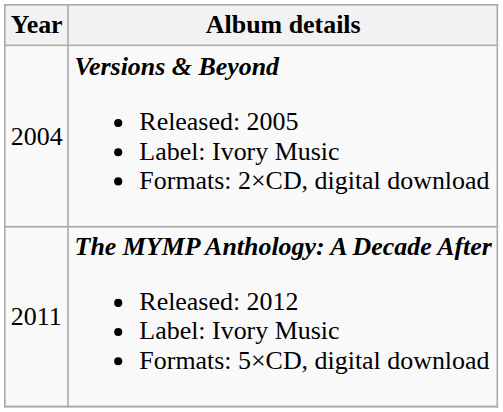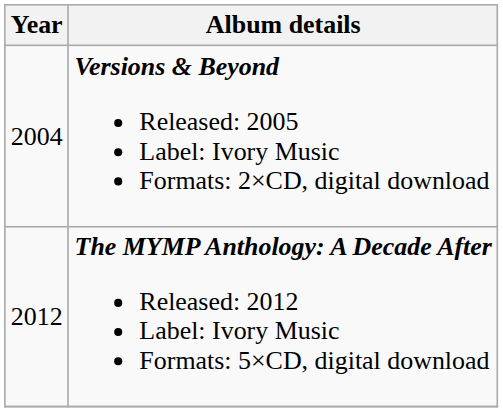(36, 316) 2011 -> (37, 316) 2012
